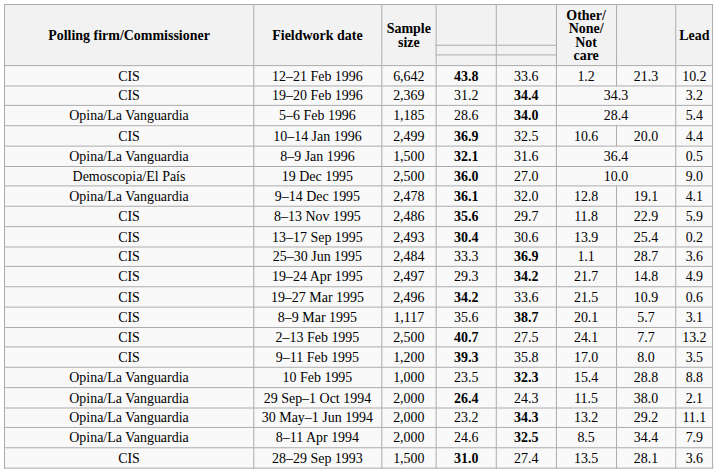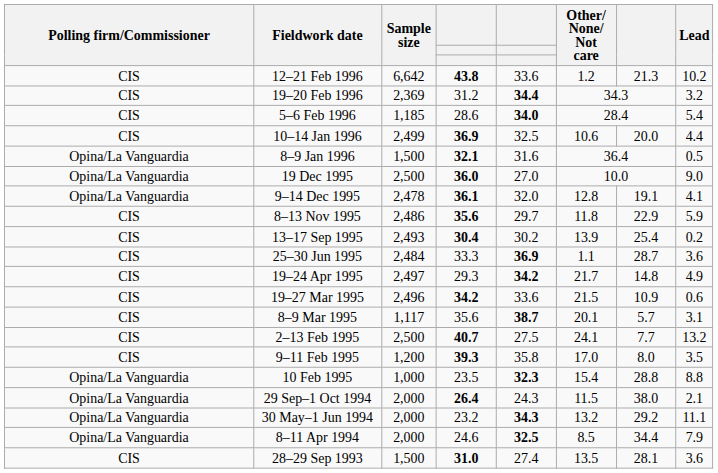(129, 116) Opina/La Vanguardia -> (129, 116) CIS
(129, 176) Demoscopia/El País -> (129, 176) Opina/La Vanguardia
(526, 237) 30.6 -> (526, 237) 30.2
